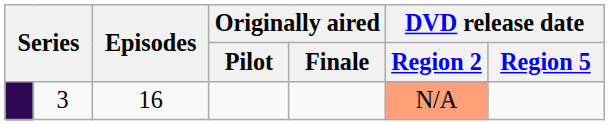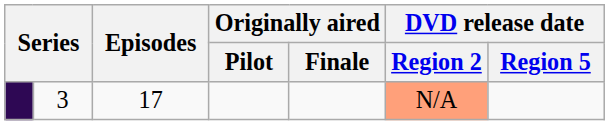(151, 100) 16 -> (151, 100) 17
